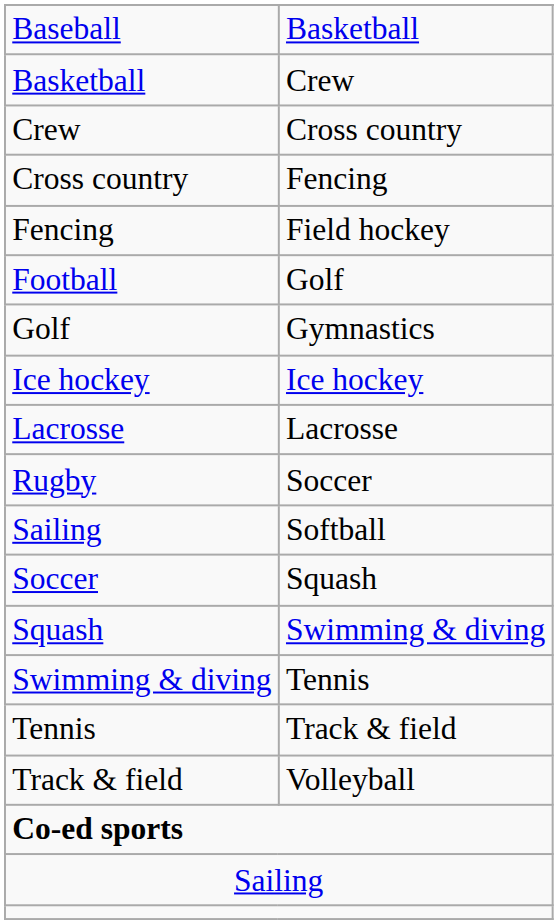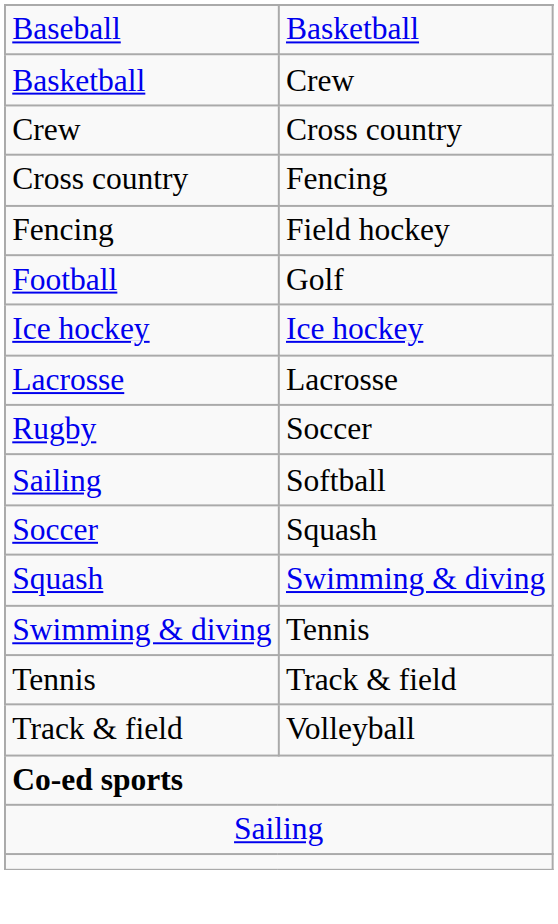- row: (360, 329)
